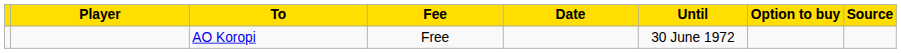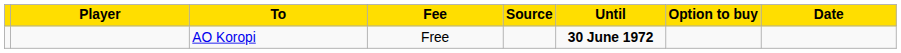columns swapped: (570, 15) <-> (870, 15)
(693, 37) normal -> (611, 37) bold
